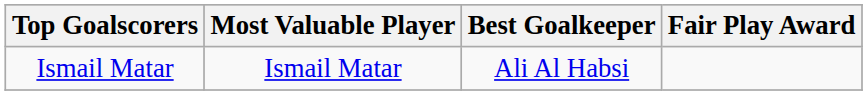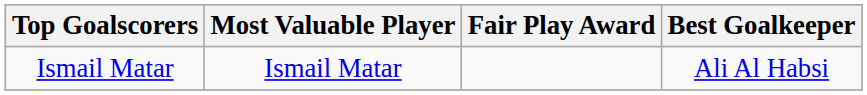columns swapped: (562, 25) <-> (762, 25)
